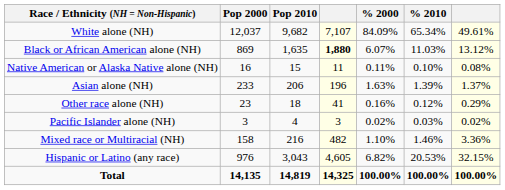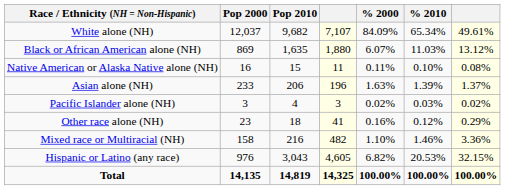(338, 49) bold -> (338, 49) normal
rows swapped: (112, 121) <-> (112, 103)
